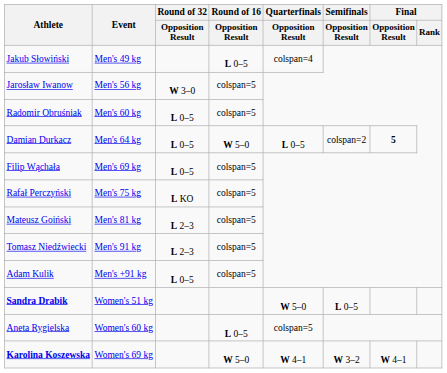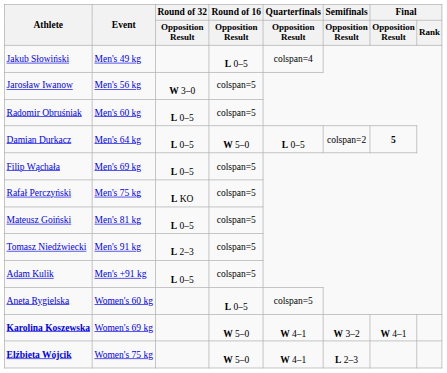(182, 226) L 2–3 -> (182, 226) L 0–5
- row: (37, 301)
+ row: (39, 355)
